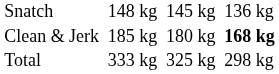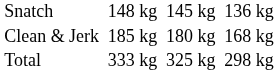(249, 36) bold -> (249, 36) normal
